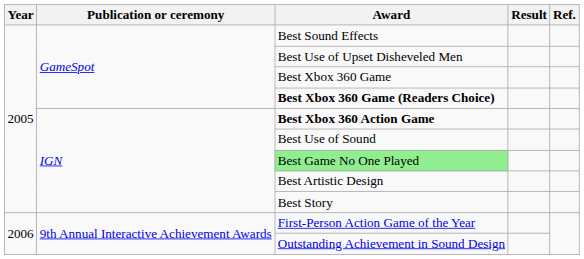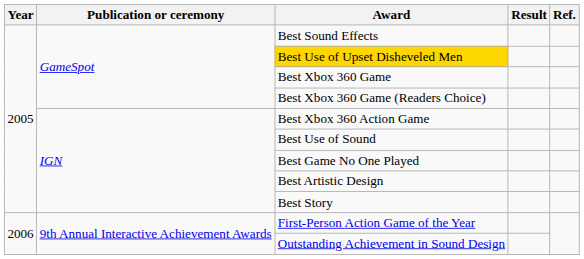(370, 56) no background -> (370, 56) gold background
(386, 98) bold -> (382, 98) normal
(356, 118) bold -> (354, 118) normal
(348, 160) lightgreen background -> (348, 160) no background
